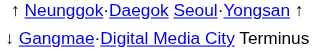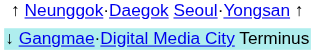(157, 38) no background -> (157, 38) paleturquoise background
